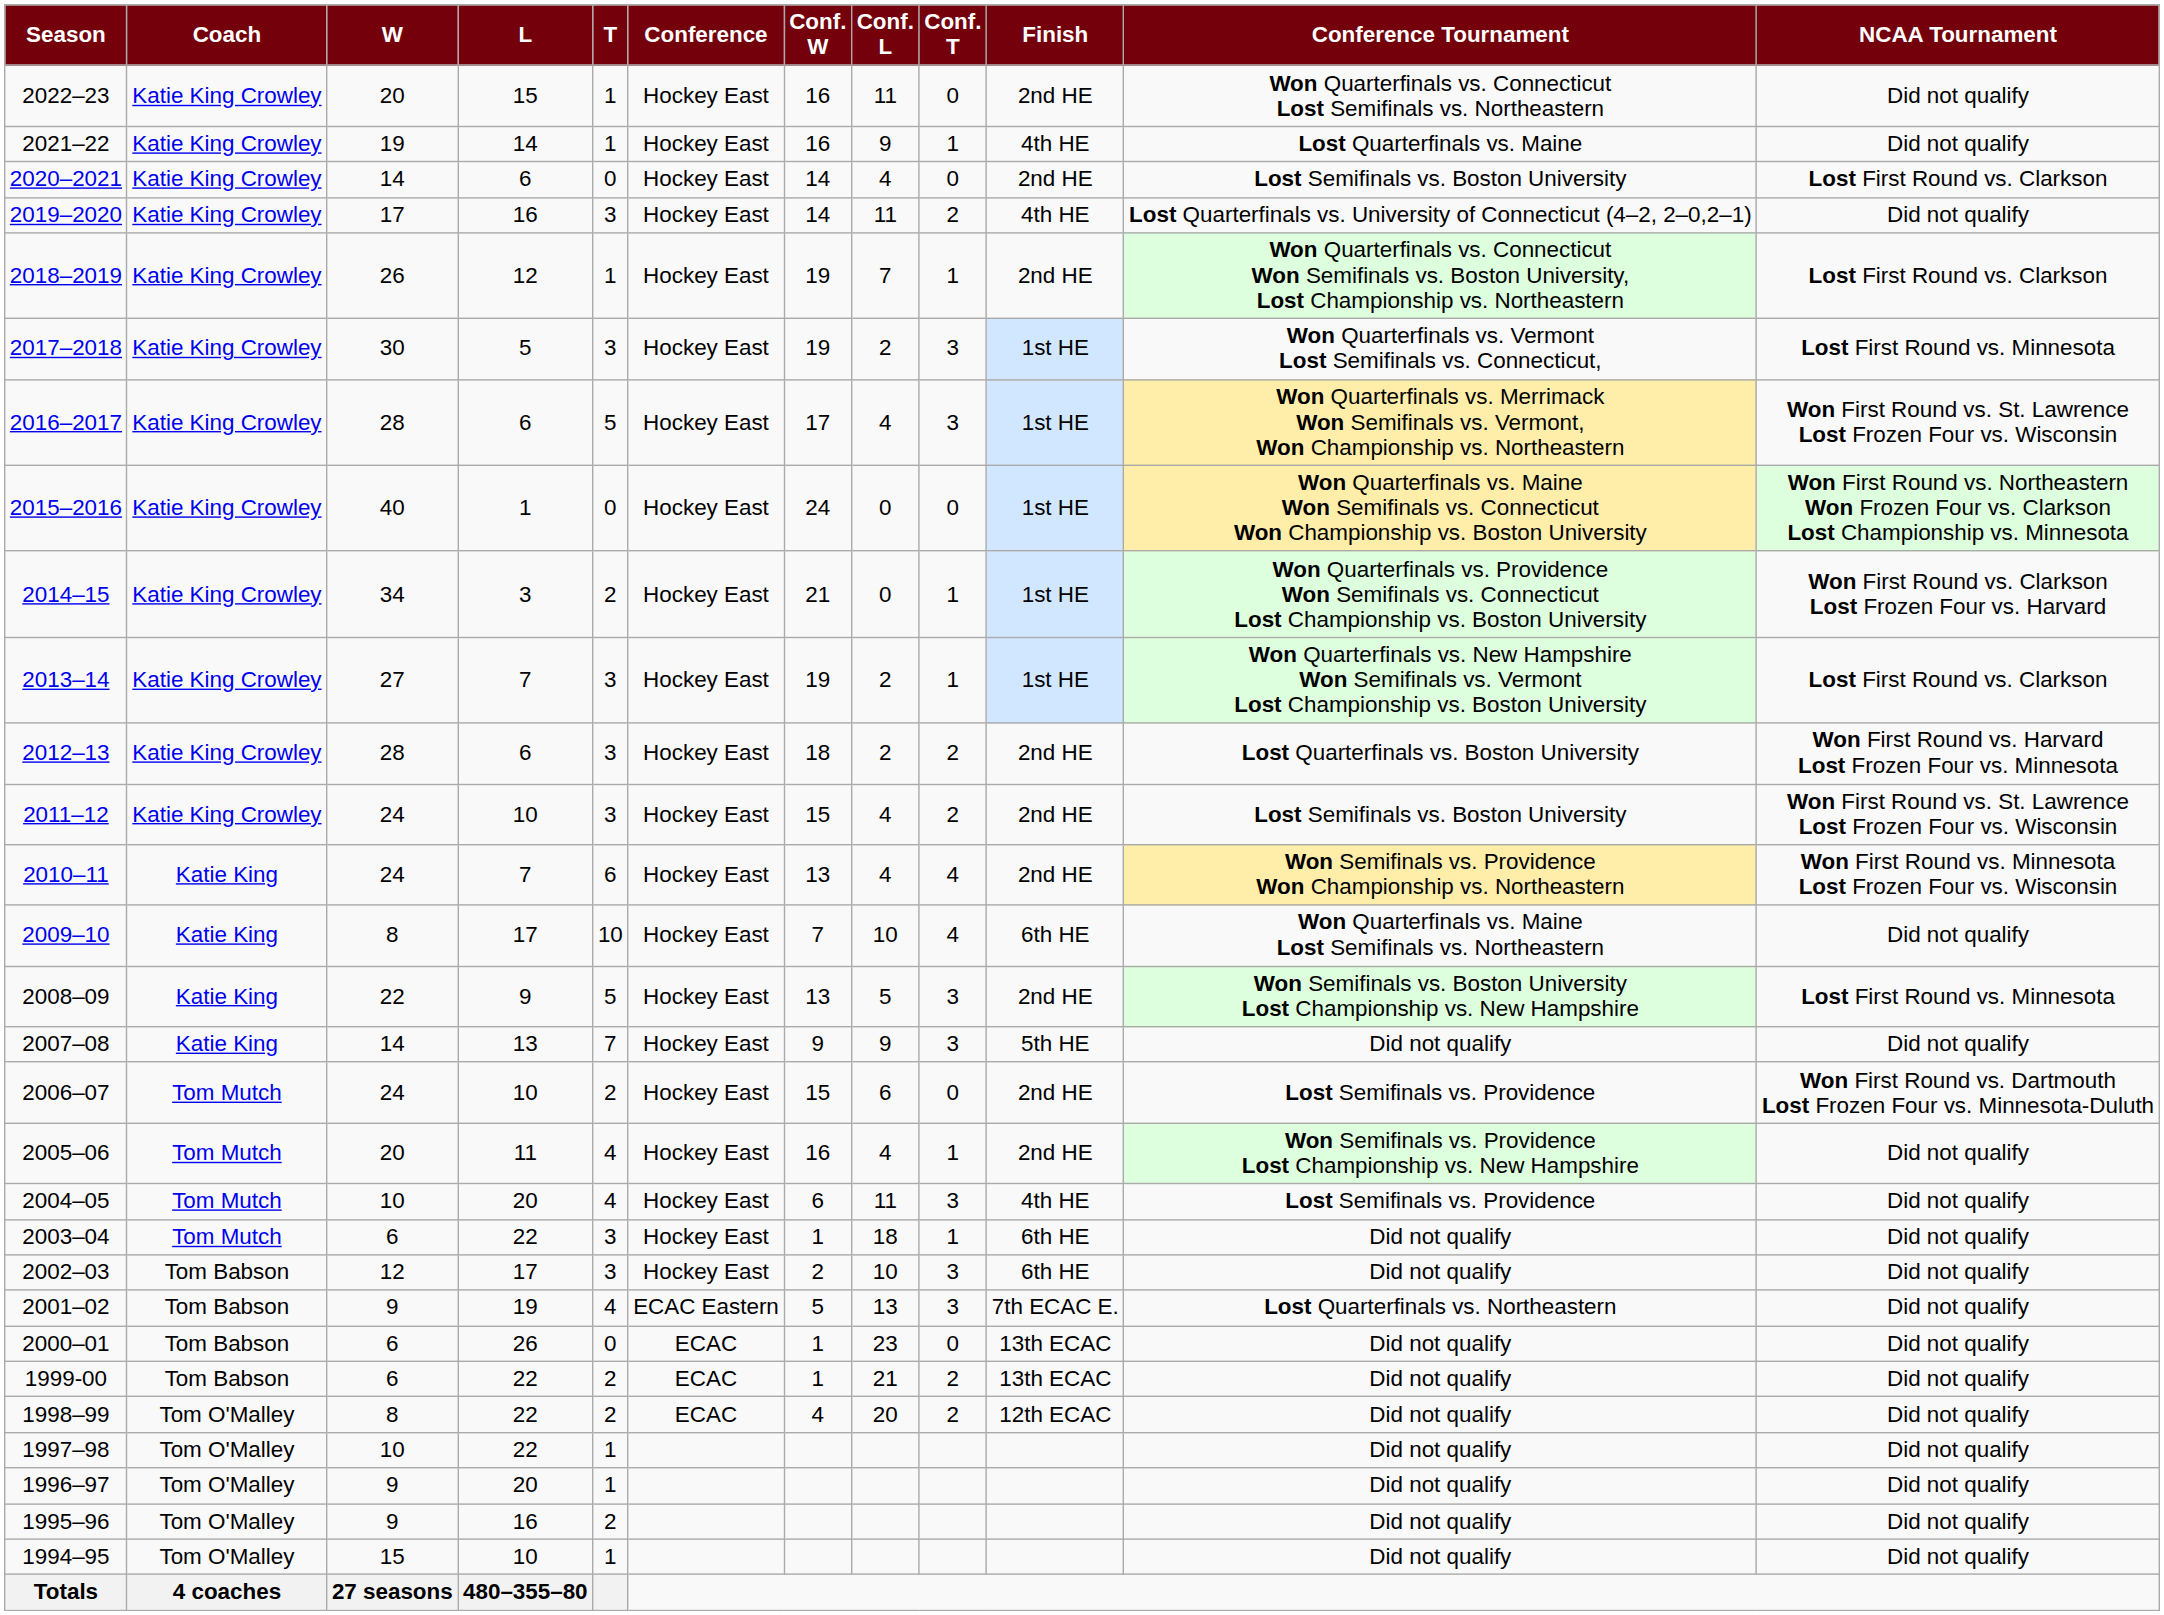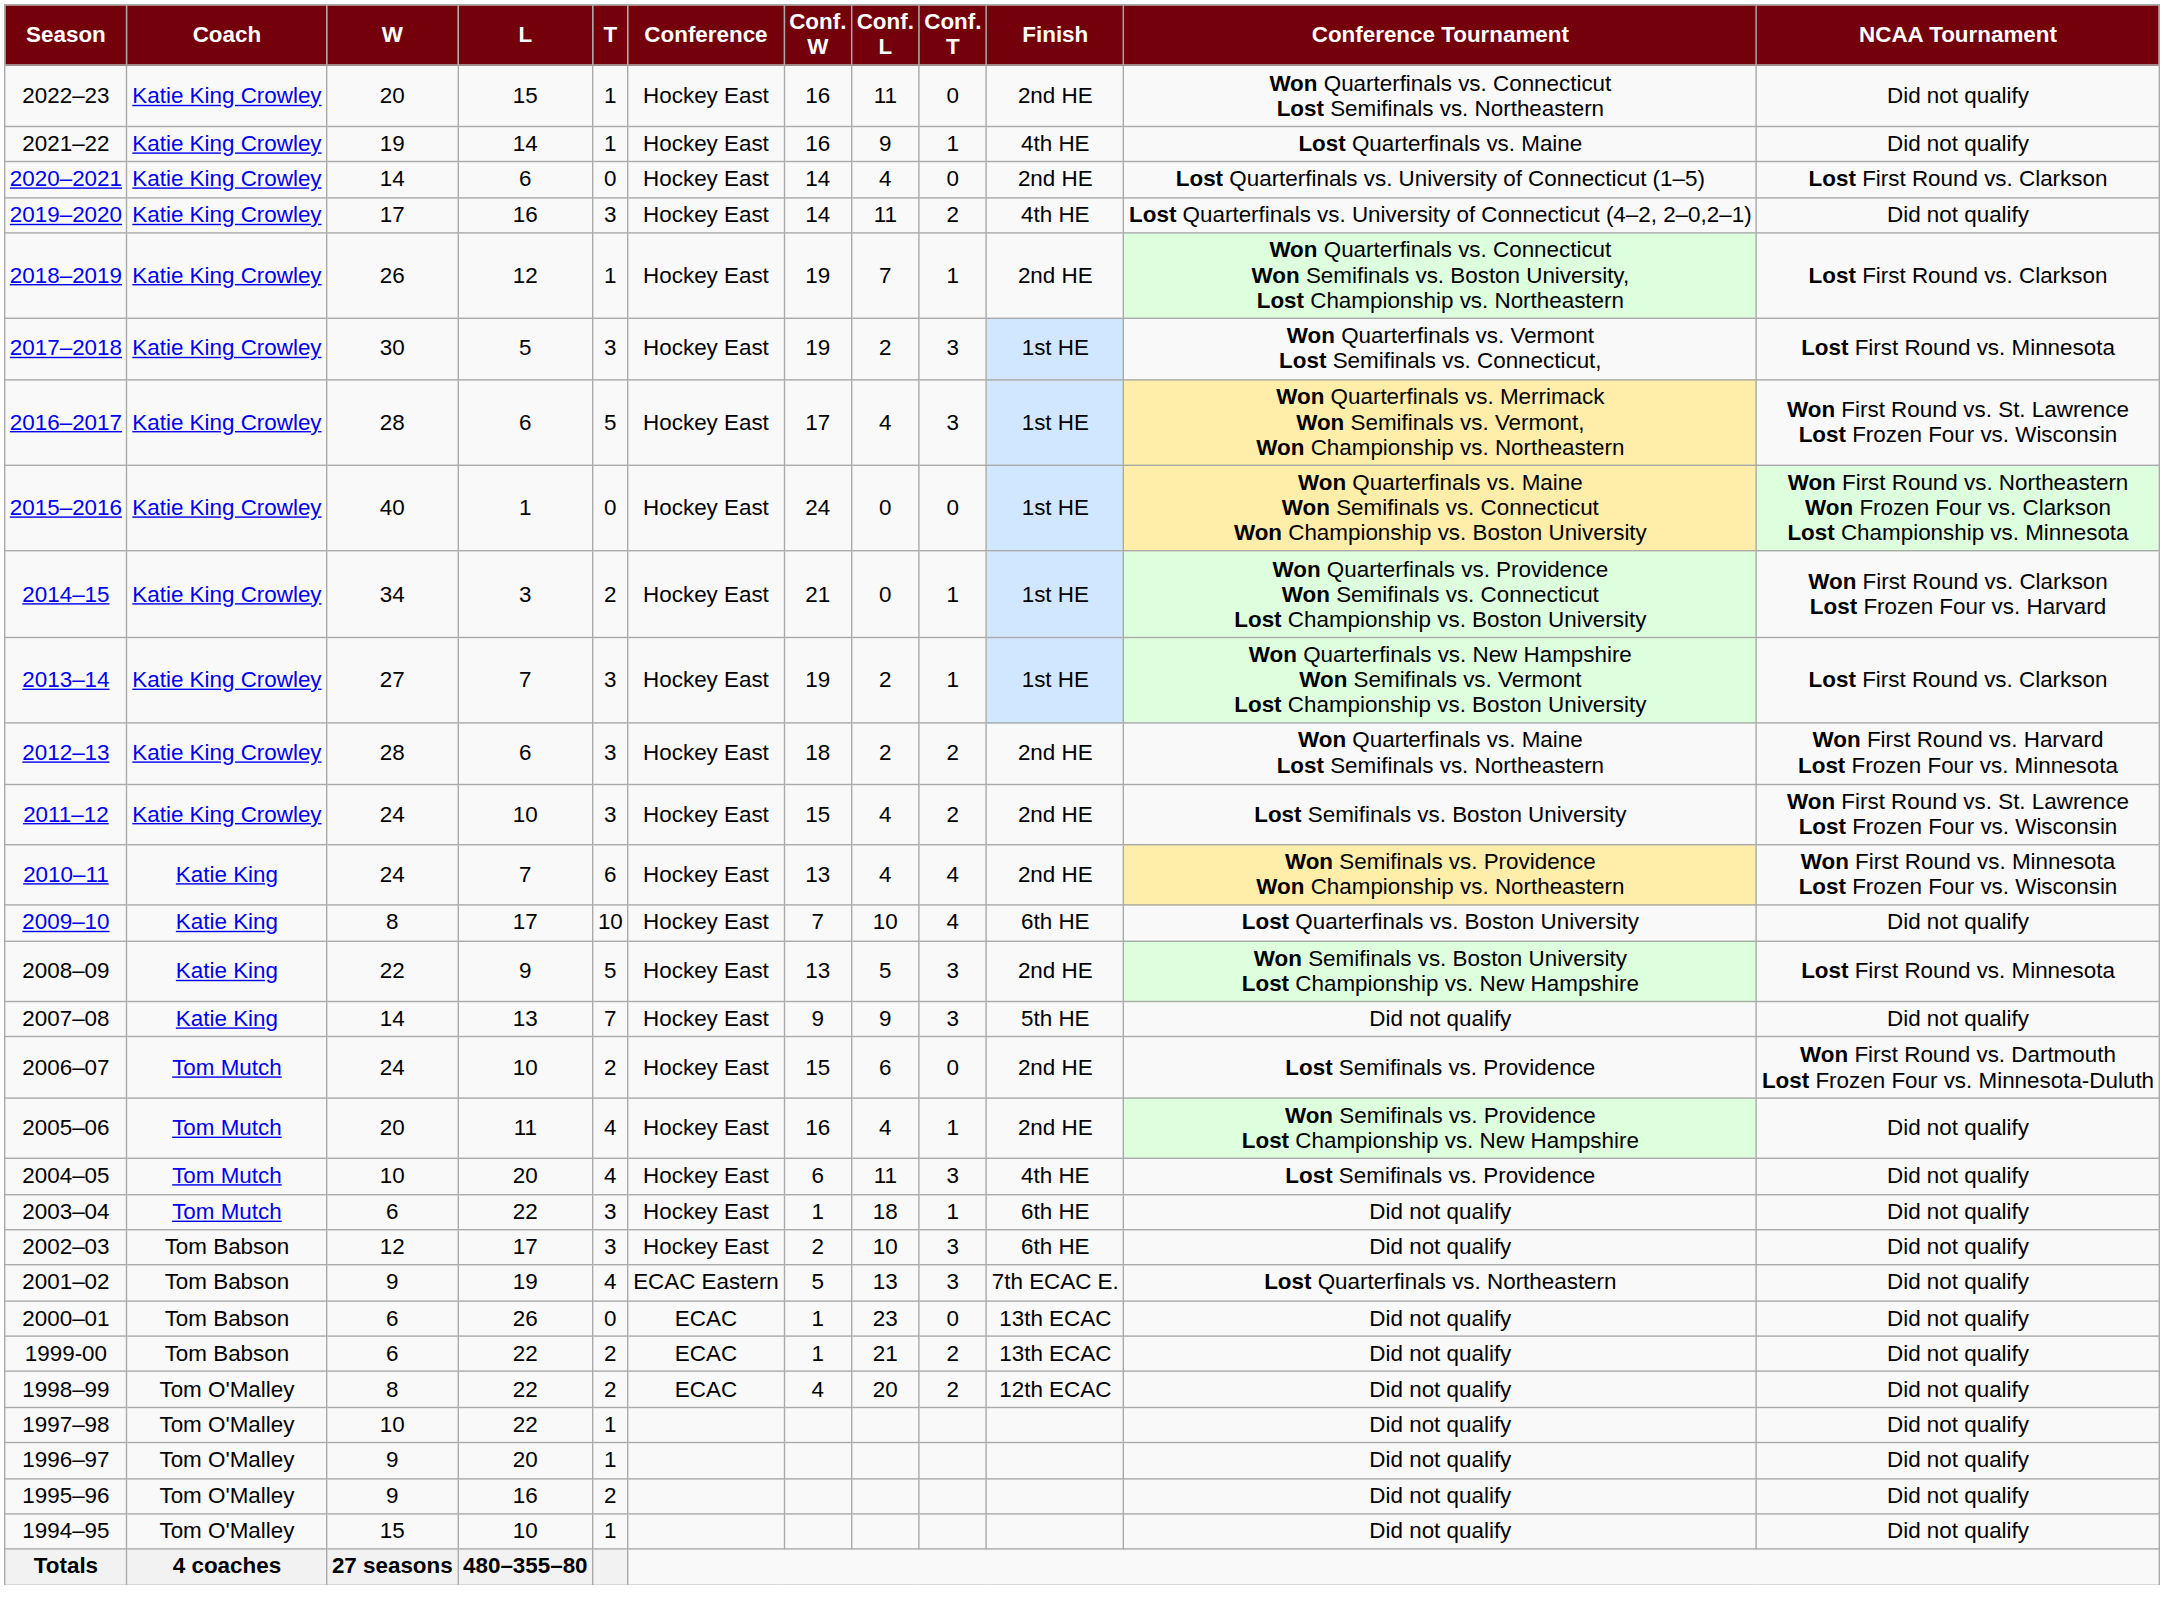(1440, 179) Lost Semifinals vs. Boston University -> (1440, 179) Lost Quarterfinals vs. University of Connecticut (1–5)
(1440, 753) Lost Quarterfinals vs. Boston University -> (1440, 753) Won Quarterfinals vs. Maine Lost Semifinals vs. Northeastern
(1440, 935) Won Quarterfinals vs. Maine Lost Semifinals vs. Northeastern -> (1440, 922) Lost Quarterfinals vs. Boston University
